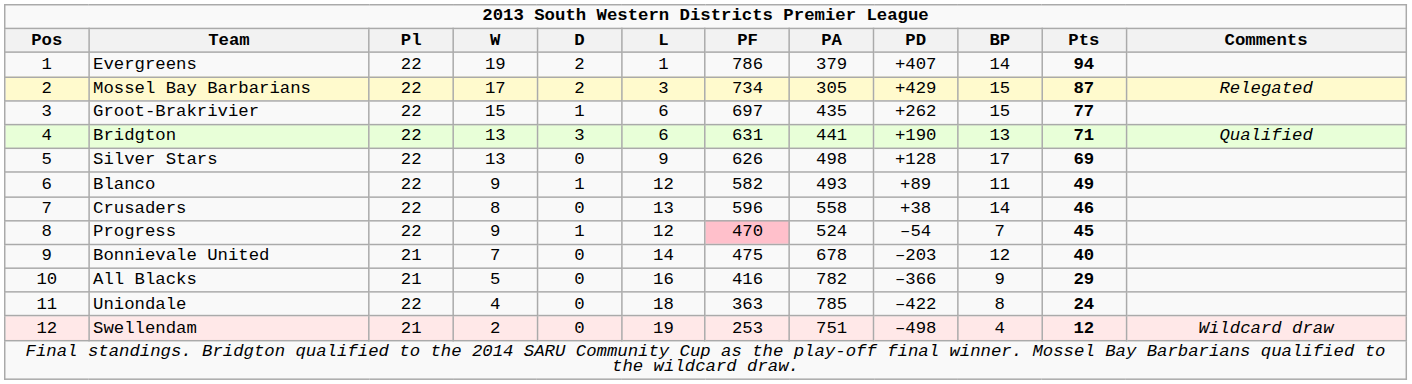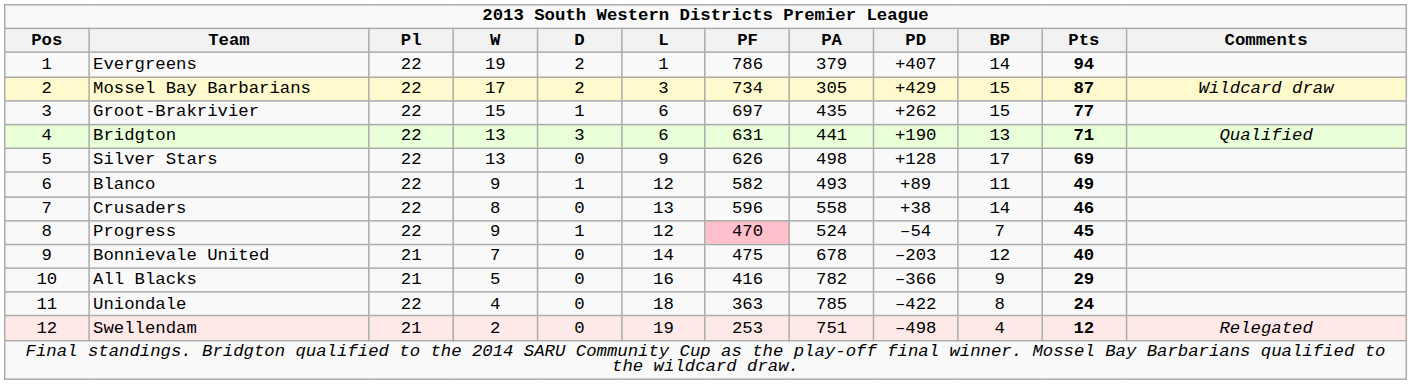(1266, 88) Relegated -> (1266, 88) Wildcard draw
(1266, 327) Wildcard draw -> (1266, 327) Relegated
